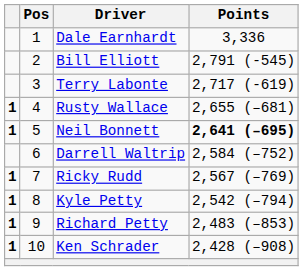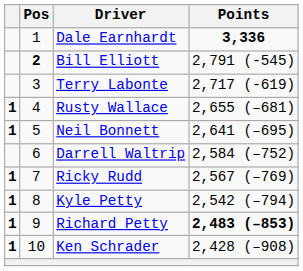(244, 40) normal -> (244, 40) bold
(36, 63) normal -> (36, 63) bold
(244, 132) bold -> (244, 132) normal
(244, 225) normal -> (244, 225) bold
